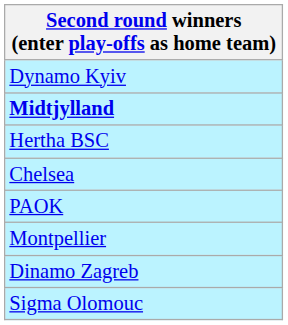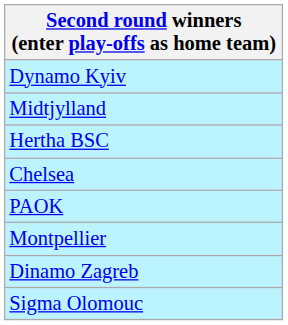(62, 108) bold -> (58, 108) normal
